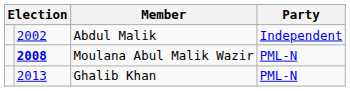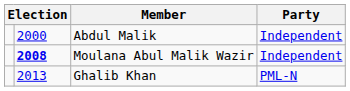(32, 35) 2002 -> (32, 35) 2000
(279, 55) PML-N -> (301, 55) Independent
